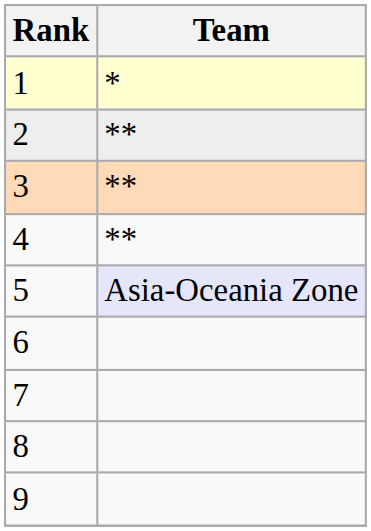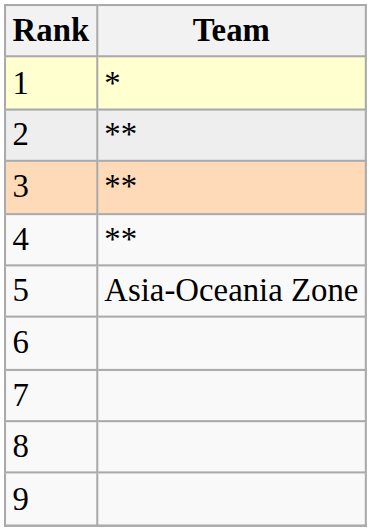(231, 290) lavender background -> (231, 290) no background
